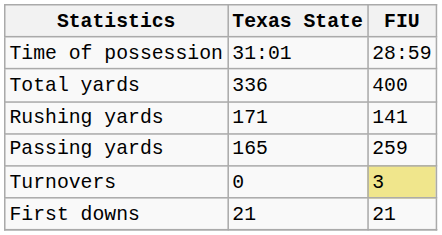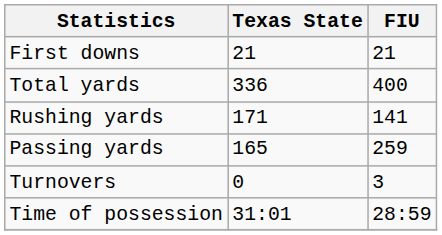rows swapped: (75, 214) <-> (116, 53)
(378, 182) khaki background -> (378, 182) no background
